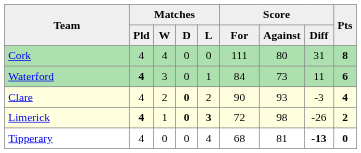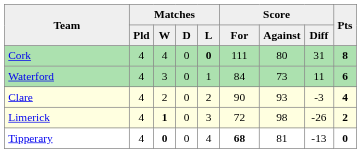(209, 55) normal -> (209, 55) bold
(141, 76) bold -> (141, 76) normal
(187, 97) bold -> (187, 97) normal
(141, 117) bold -> (141, 117) normal
(165, 117) normal -> (165, 117) bold
(187, 117) bold -> (187, 117) normal
(209, 117) bold -> (209, 117) normal
(165, 138) normal -> (165, 138) bold
(239, 138) normal -> (239, 138) bold
(319, 138) bold -> (319, 138) normal
